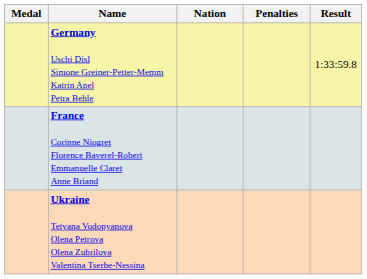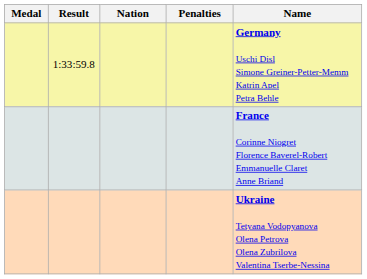columns swapped: (112, 14) <-> (336, 14)
